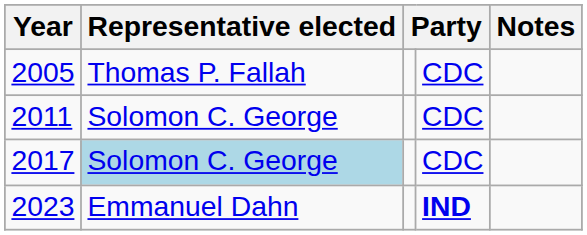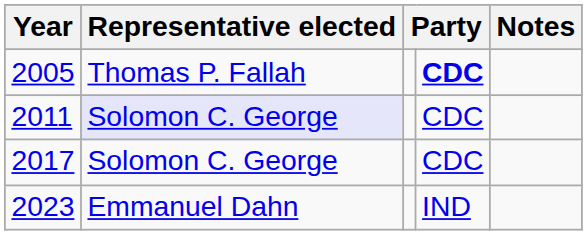(453, 71) normal -> (453, 71) bold
(213, 116) no background -> (213, 116) lavender background
(213, 161) lightblue background -> (213, 161) no background
(446, 206) bold -> (446, 206) normal
